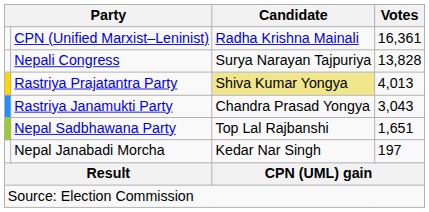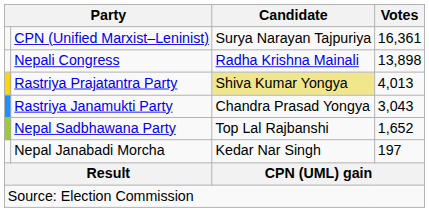(287, 38) Radha Krishna Mainali -> (293, 38) Surya Narayan Tajpuriya
(293, 60) Surya Narayan Tajpuriya -> (287, 60) Radha Krishna Mainali
(400, 60) 13,828 -> (400, 60) 13,898
(396, 128) 1,651 -> (396, 128) 1,652
